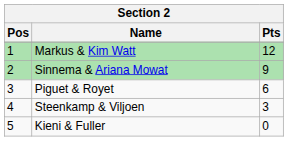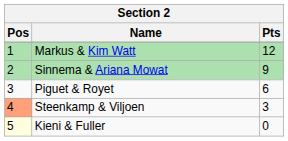(10, 107) no background -> (10, 107) lightsalmon background
(10, 126) no background -> (10, 126) lightyellow background
